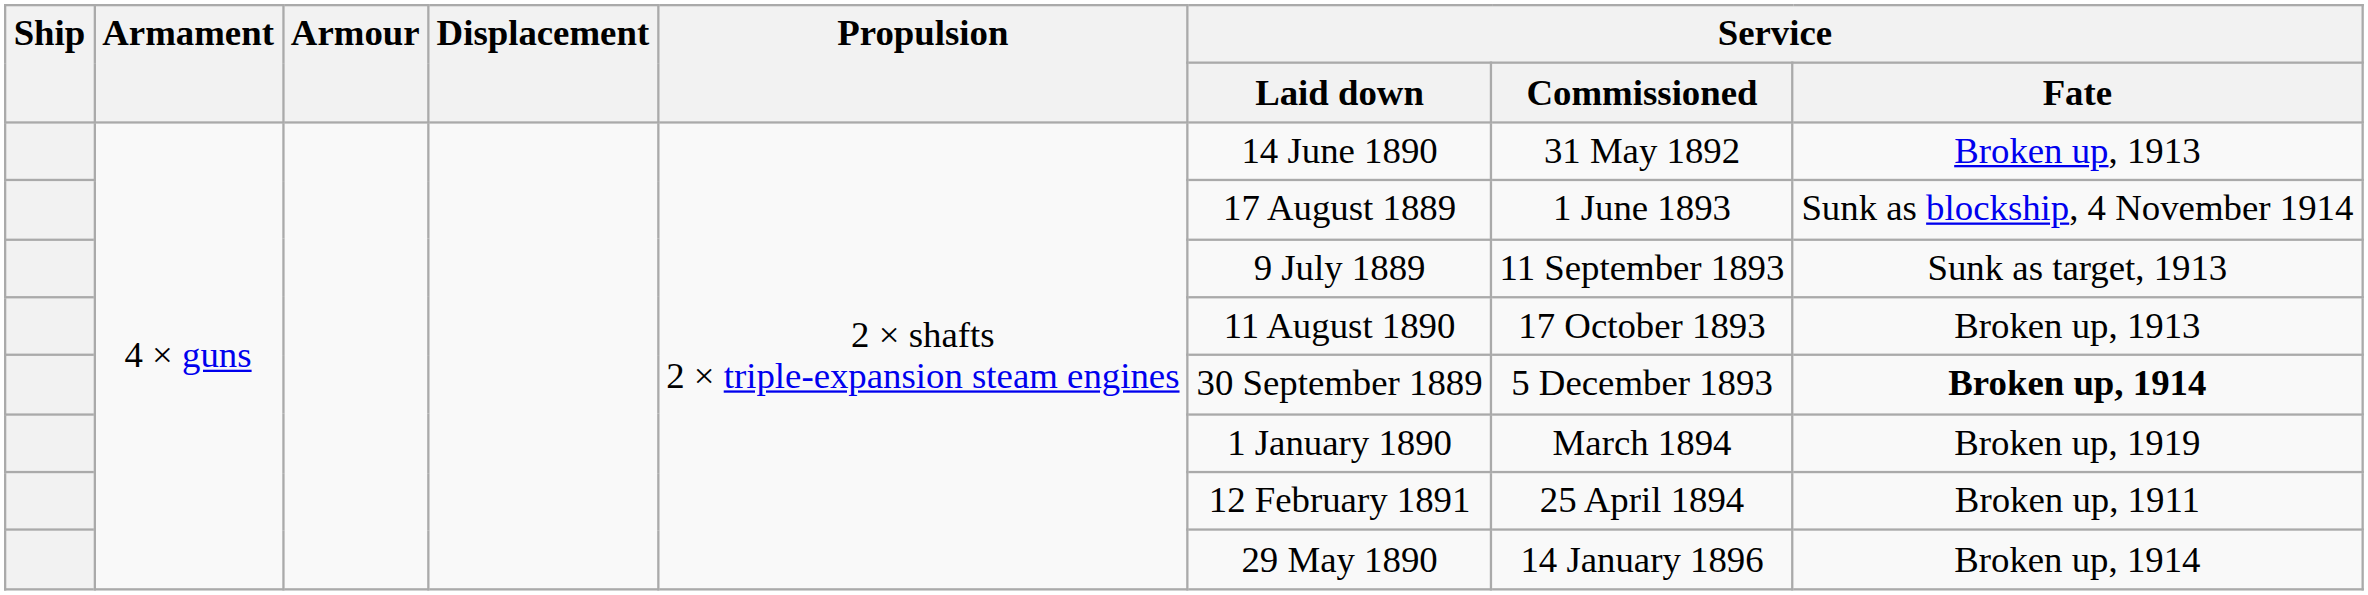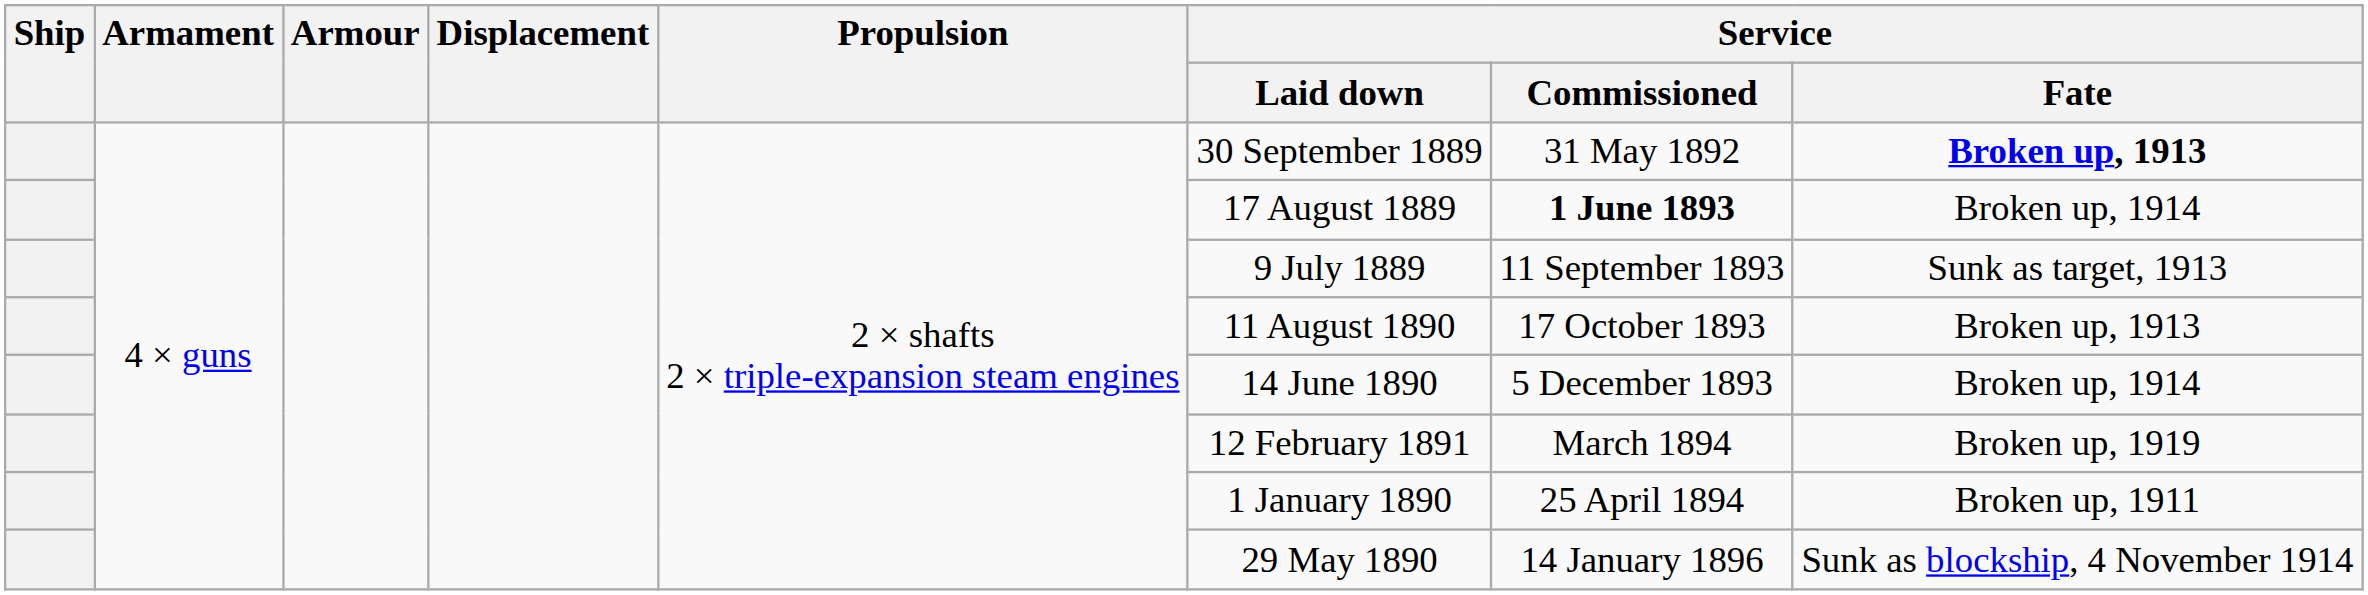(1340, 150) 14 June 1890 -> (1340, 150) 30 September 1889
(2077, 150) normal -> (2077, 150) bold
(1642, 208) normal -> (1642, 208) bold
(2077, 208) Sunk as blockship, 4 November 1914 -> (2077, 208) Broken up, 1914
(1340, 383) 30 September 1889 -> (1340, 383) 14 June 1890
(2077, 383) bold -> (2077, 383) normal
(1340, 442) 1 January 1890 -> (1340, 442) 12 February 1891
(1340, 500) 12 February 1891 -> (1340, 500) 1 January 1890
(2077, 558) Broken up, 1914 -> (2077, 558) Sunk as blockship, 4 November 1914
